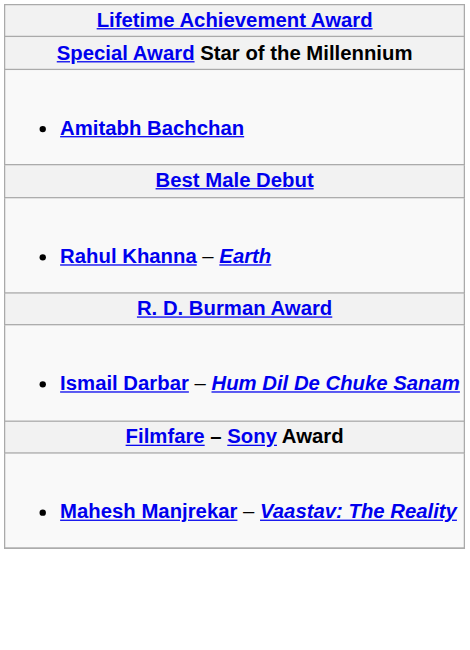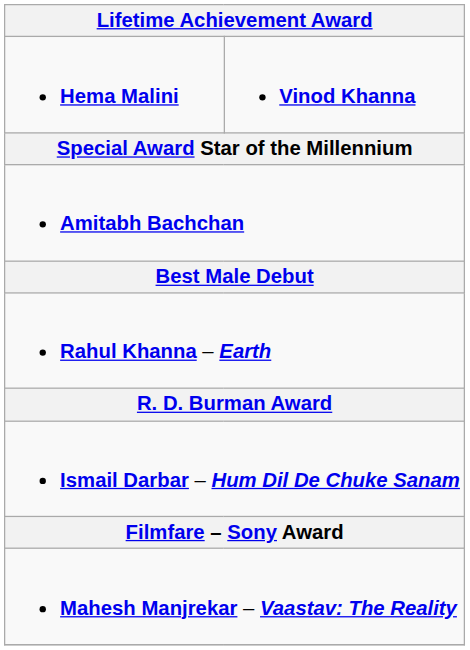+ row: (114, 96)
